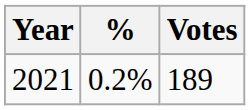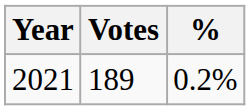columns swapped: (202, 29) <-> (120, 29)
